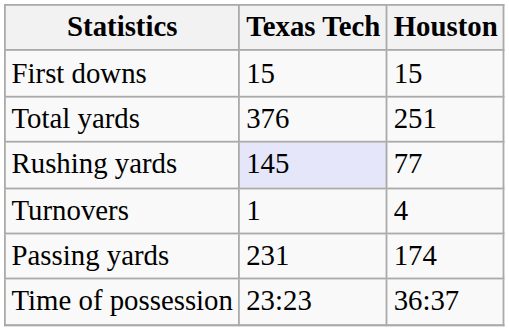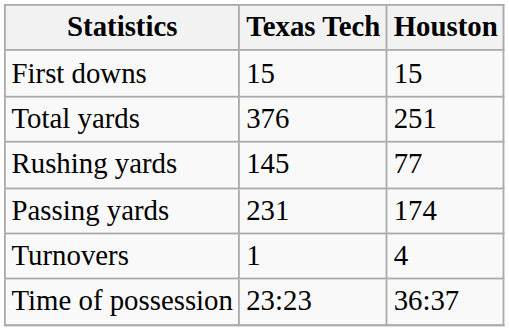(268, 164) lavender background -> (268, 164) no background
rows swapped: (90, 255) <-> (70, 210)
